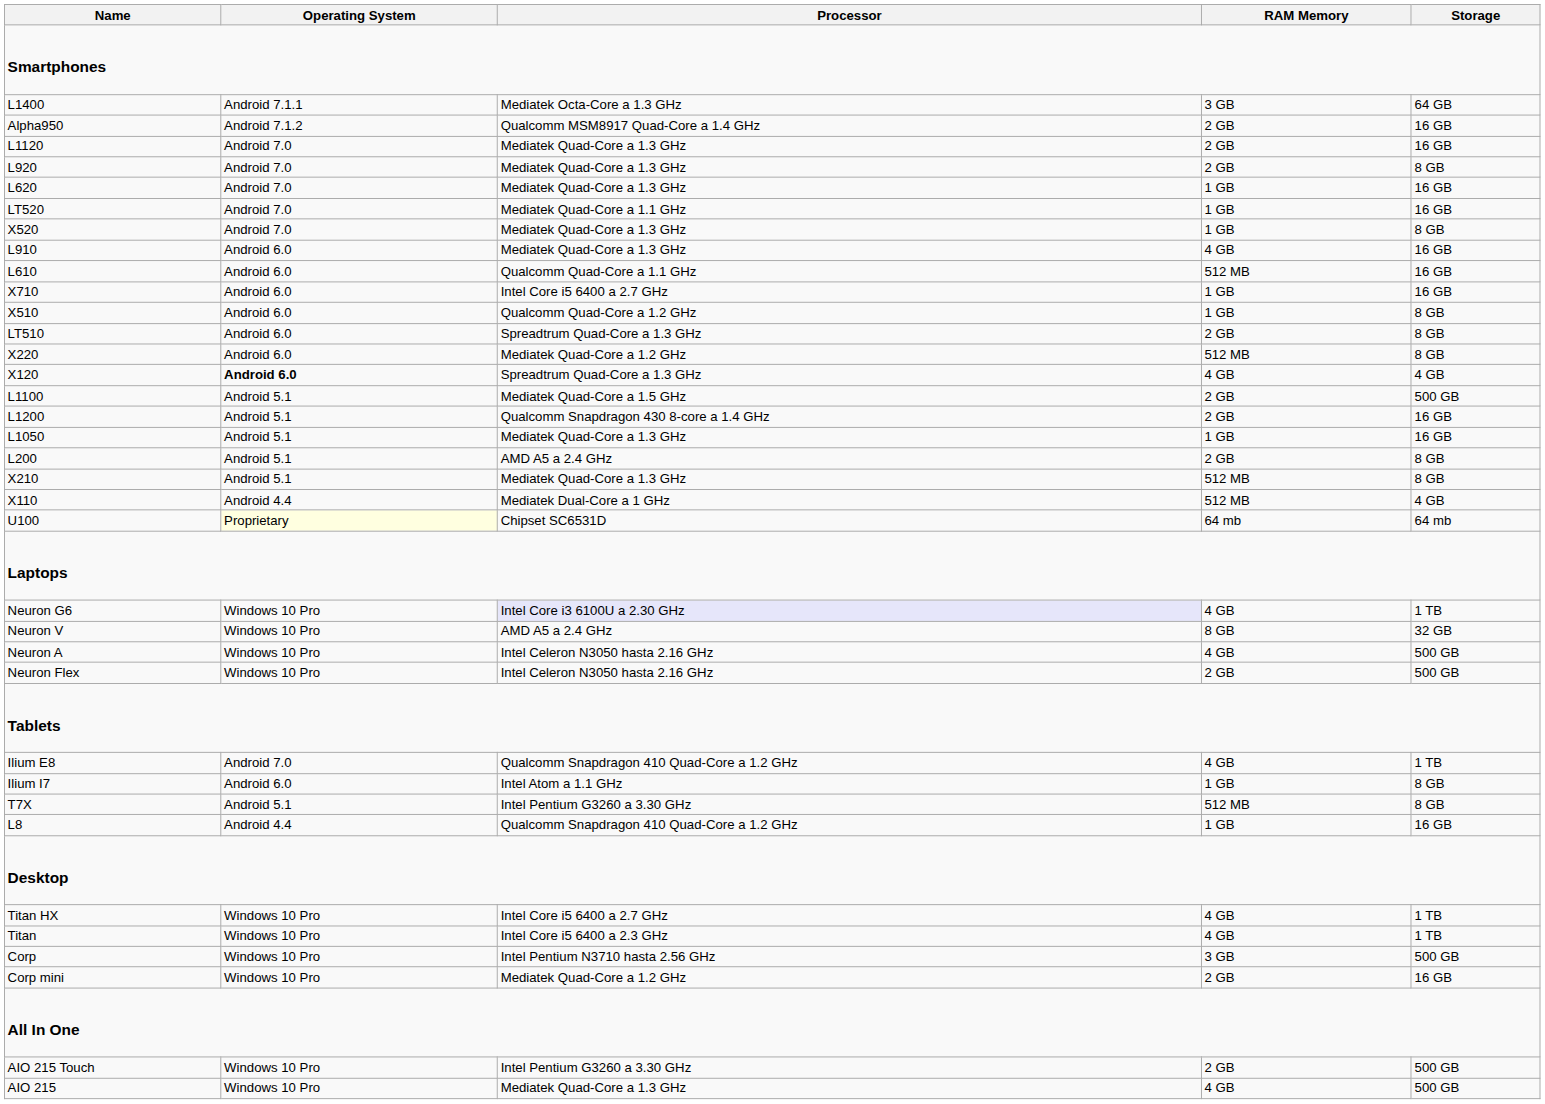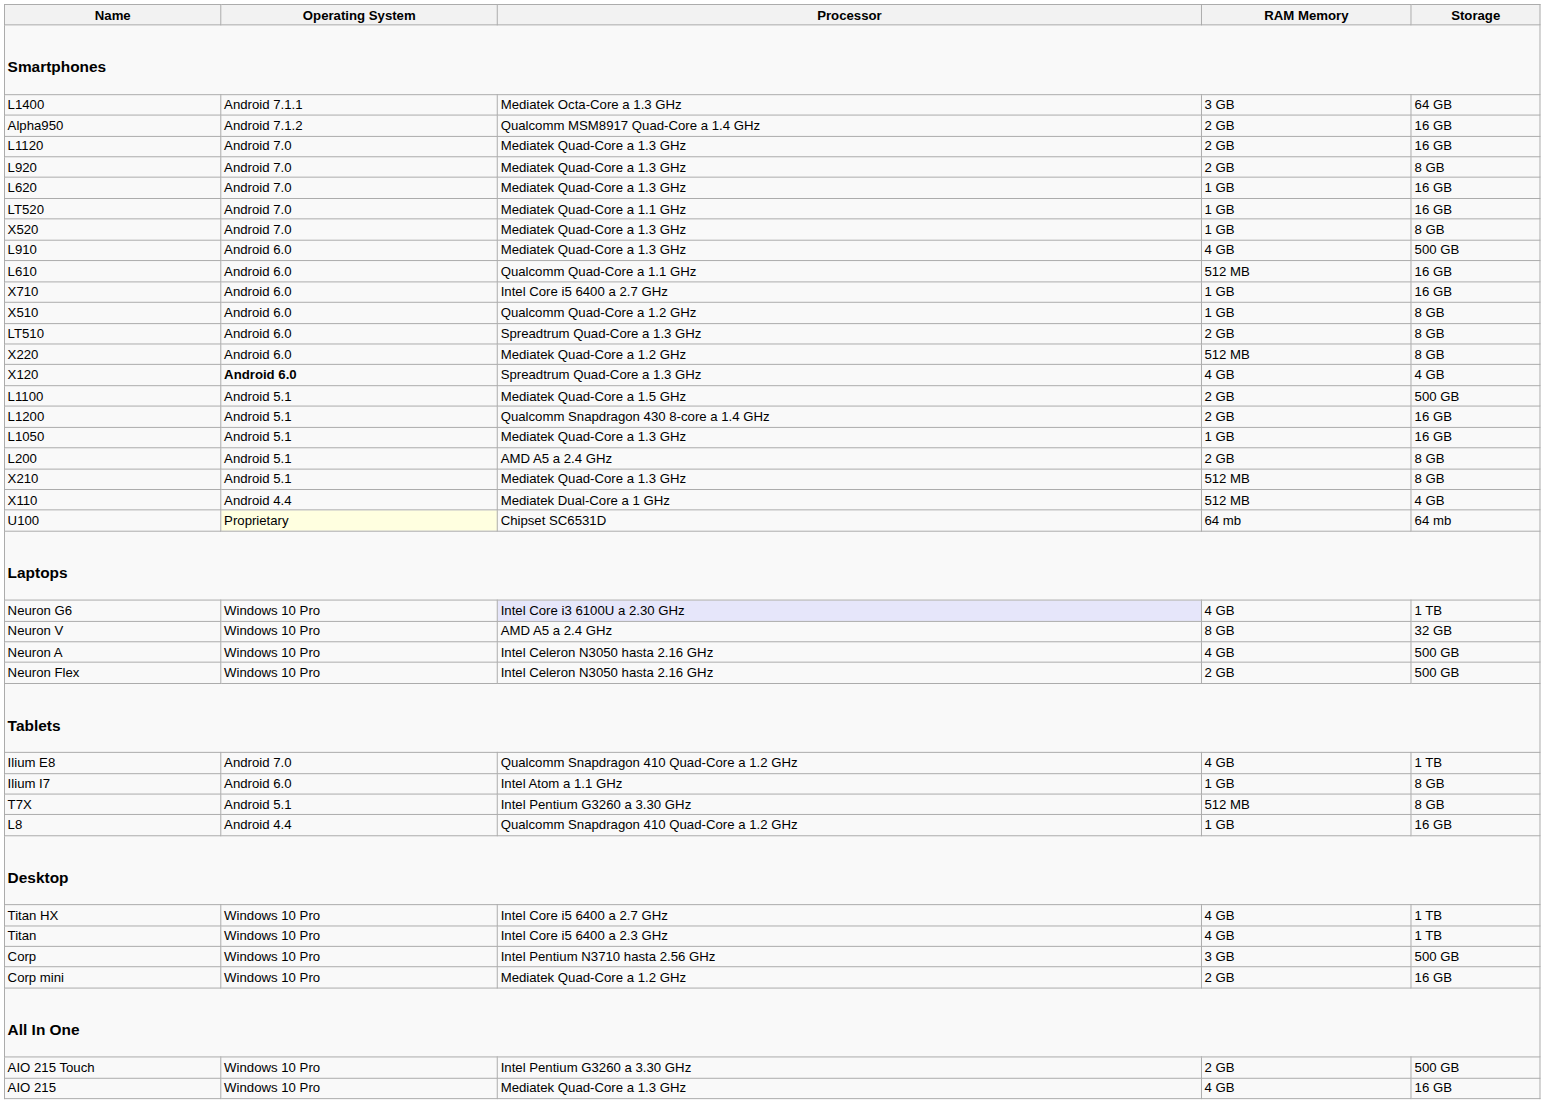(1433, 250) 16 GB -> (1437, 250) 500 GB
(1437, 1088) 500 GB -> (1433, 1088) 16 GB
